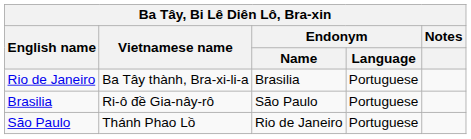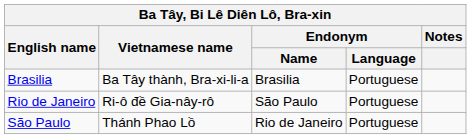(51, 79) Rio de Janeiro -> (30, 79) Brasilia
(30, 101) Brasilia -> (51, 101) Rio de Janeiro
